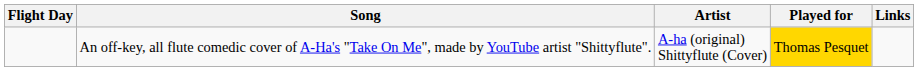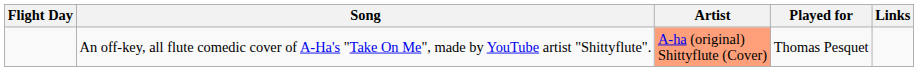(713, 46) no background -> (713, 46) lightsalmon background
(821, 46) gold background -> (821, 46) no background
